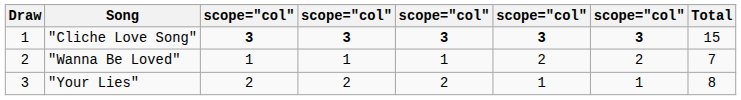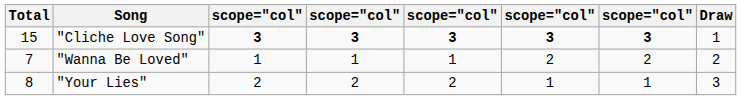columns swapped: (25, 16) <-> (712, 16)
